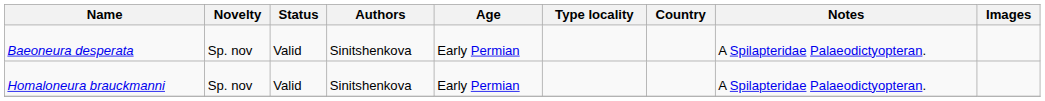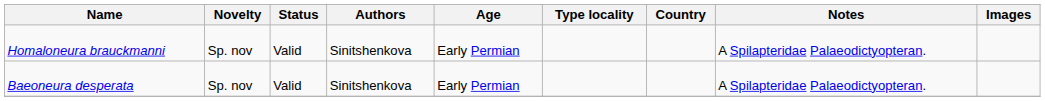rows swapped: (71, 50) <-> (86, 86)
